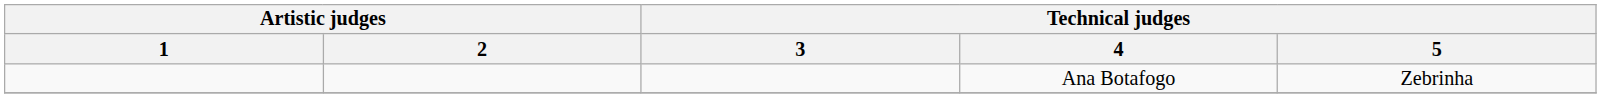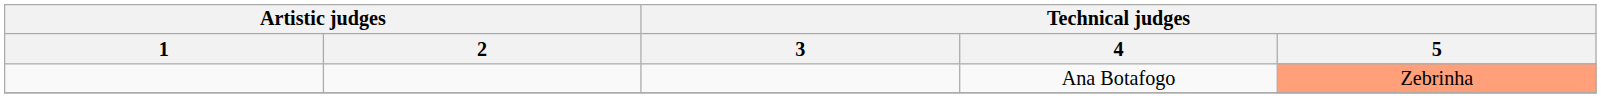(1437, 78) no background -> (1437, 78) lightsalmon background
